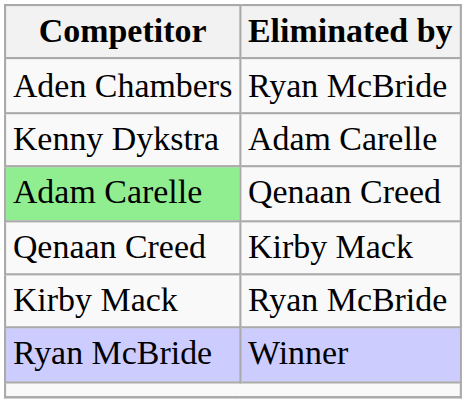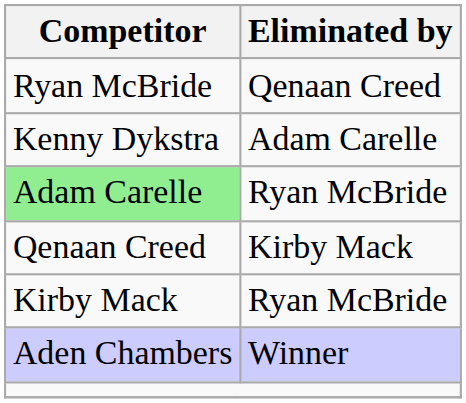(123, 85) Aden Chambers -> (113, 85) Ryan McBride
(348, 85) Ryan McBride -> (345, 85) Qenaan Creed
(345, 192) Qenaan Creed -> (348, 192) Ryan McBride
(113, 354) Ryan McBride -> (123, 354) Aden Chambers
